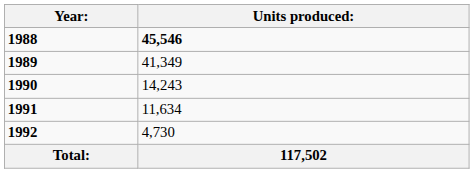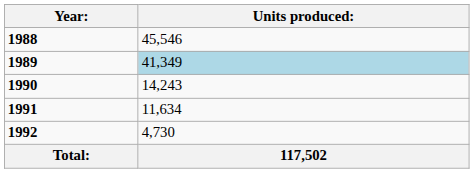(162, 39) bold -> (162, 39) normal
(162, 62) no background -> (162, 62) lightblue background
